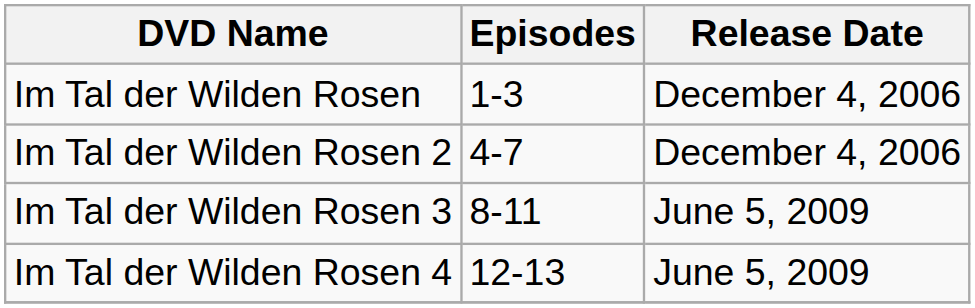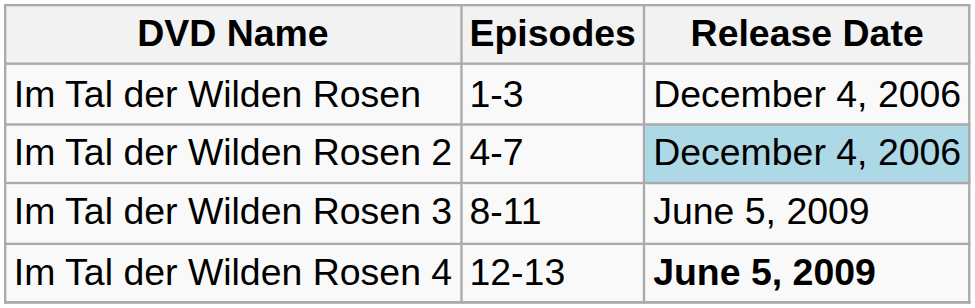(807, 152) no background -> (807, 152) lightblue background
(761, 271) normal -> (765, 271) bold
